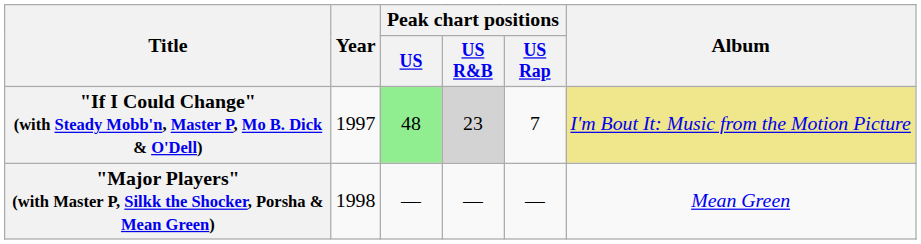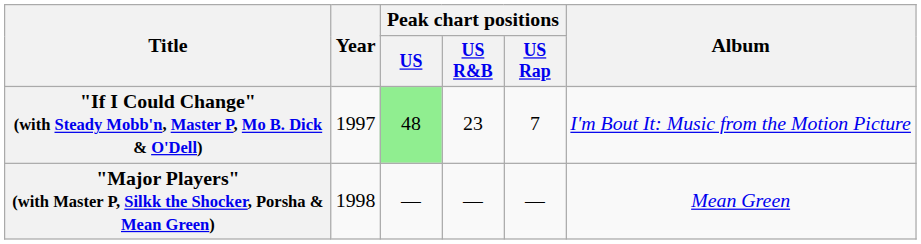(473, 124) lightgrey background -> (473, 124) no background
(741, 124) khaki background -> (741, 124) no background
